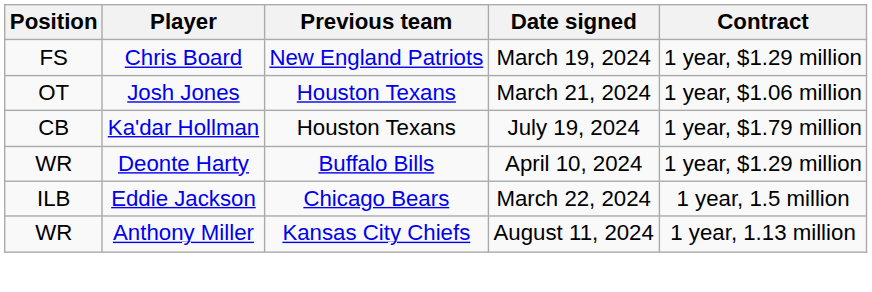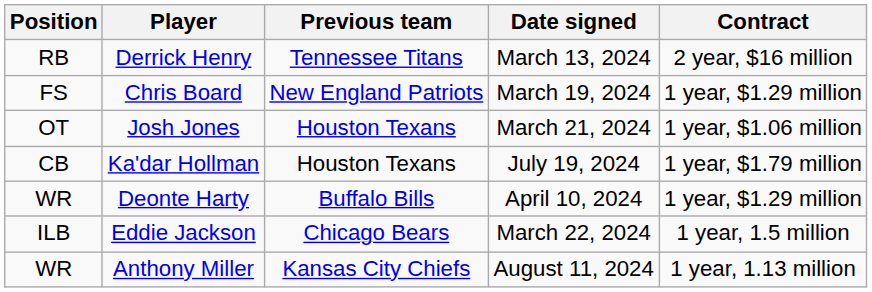+ row: (183, 57)
